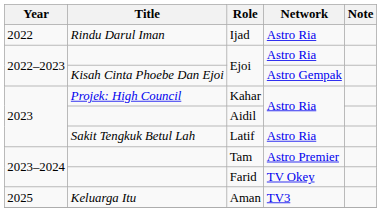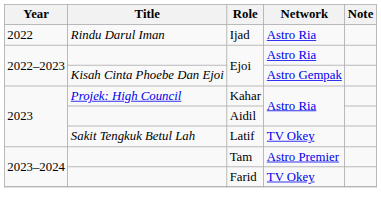(292, 136) Astro Ria -> (291, 136) TV Okey
- row: (104, 197)
